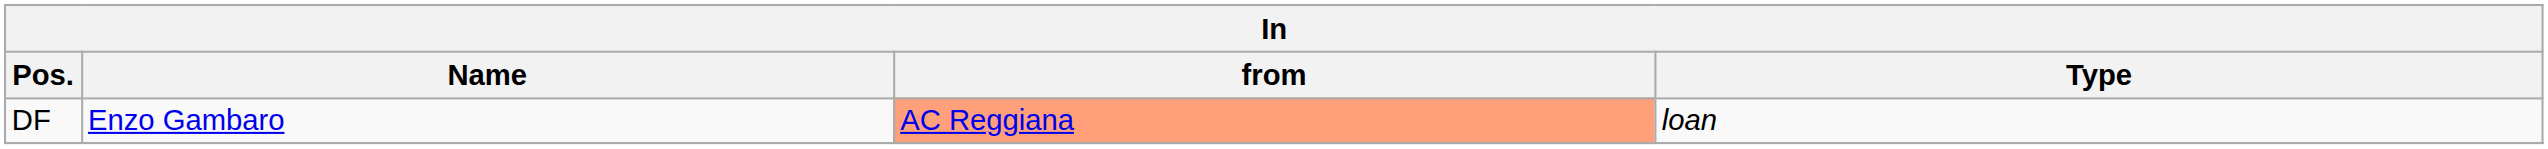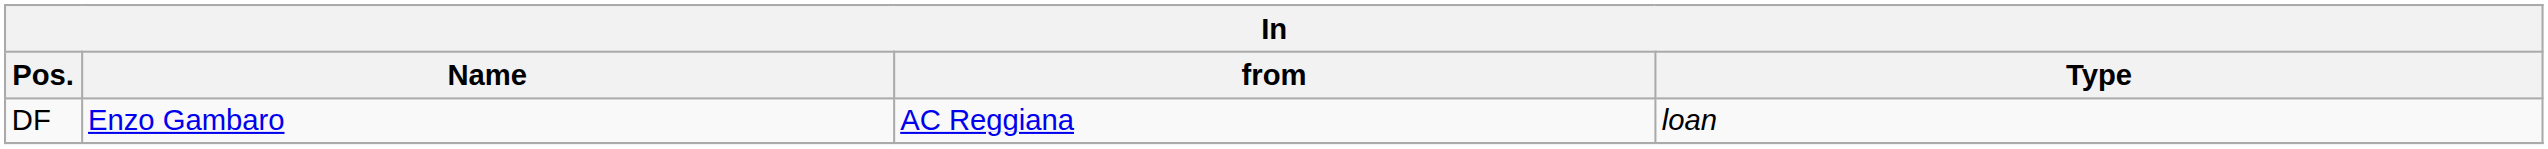(987, 121) lightsalmon background -> (987, 121) no background
